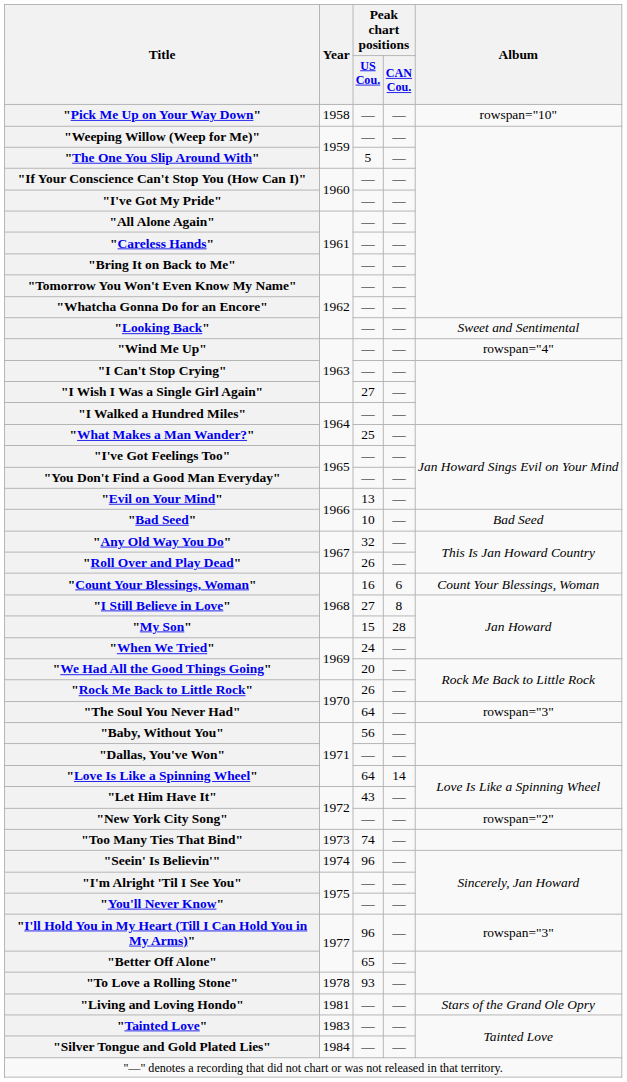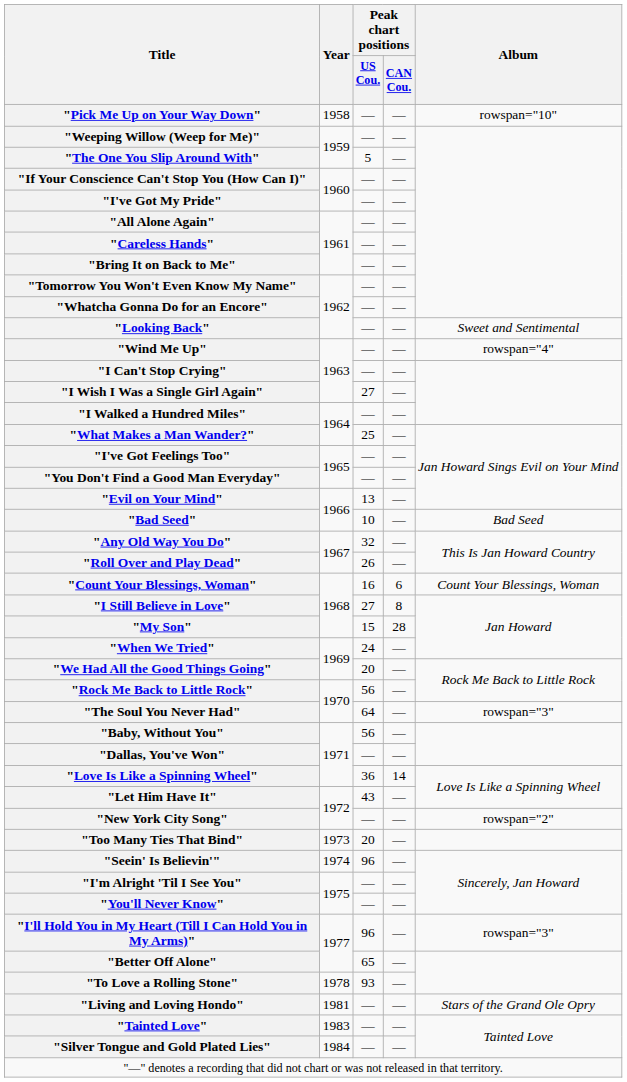(368, 690) 26 -> (368, 690) 56
(368, 775) 64 -> (368, 775) 36
(368, 839) 74 -> (368, 839) 20
